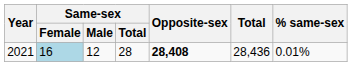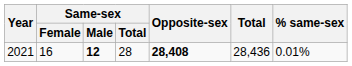(46, 52) lightblue background -> (46, 52) no background
(93, 52) normal -> (93, 52) bold
